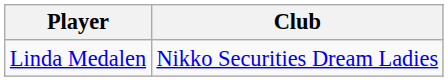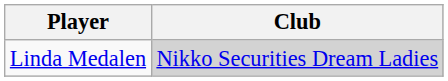(297, 57) no background -> (297, 57) lightgrey background
